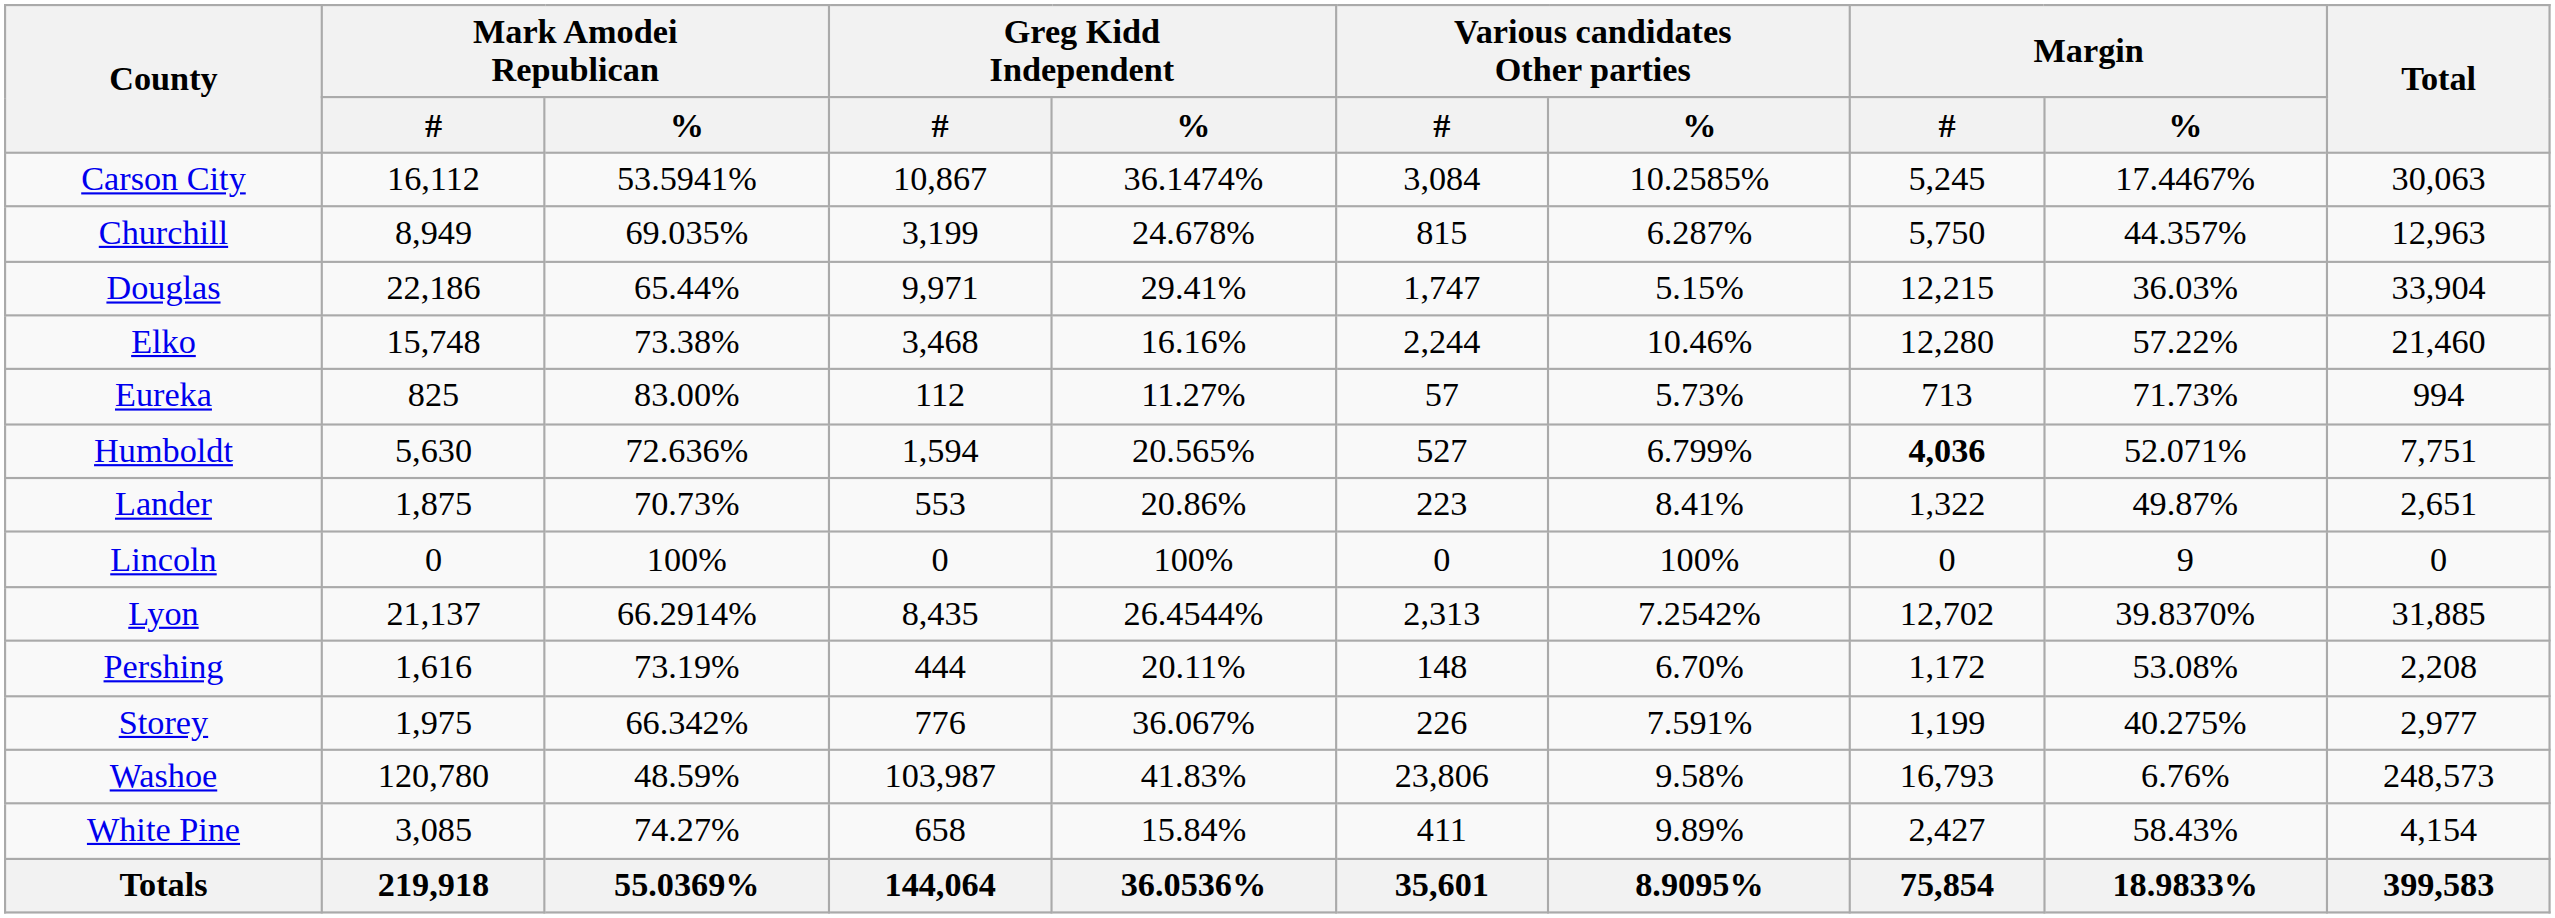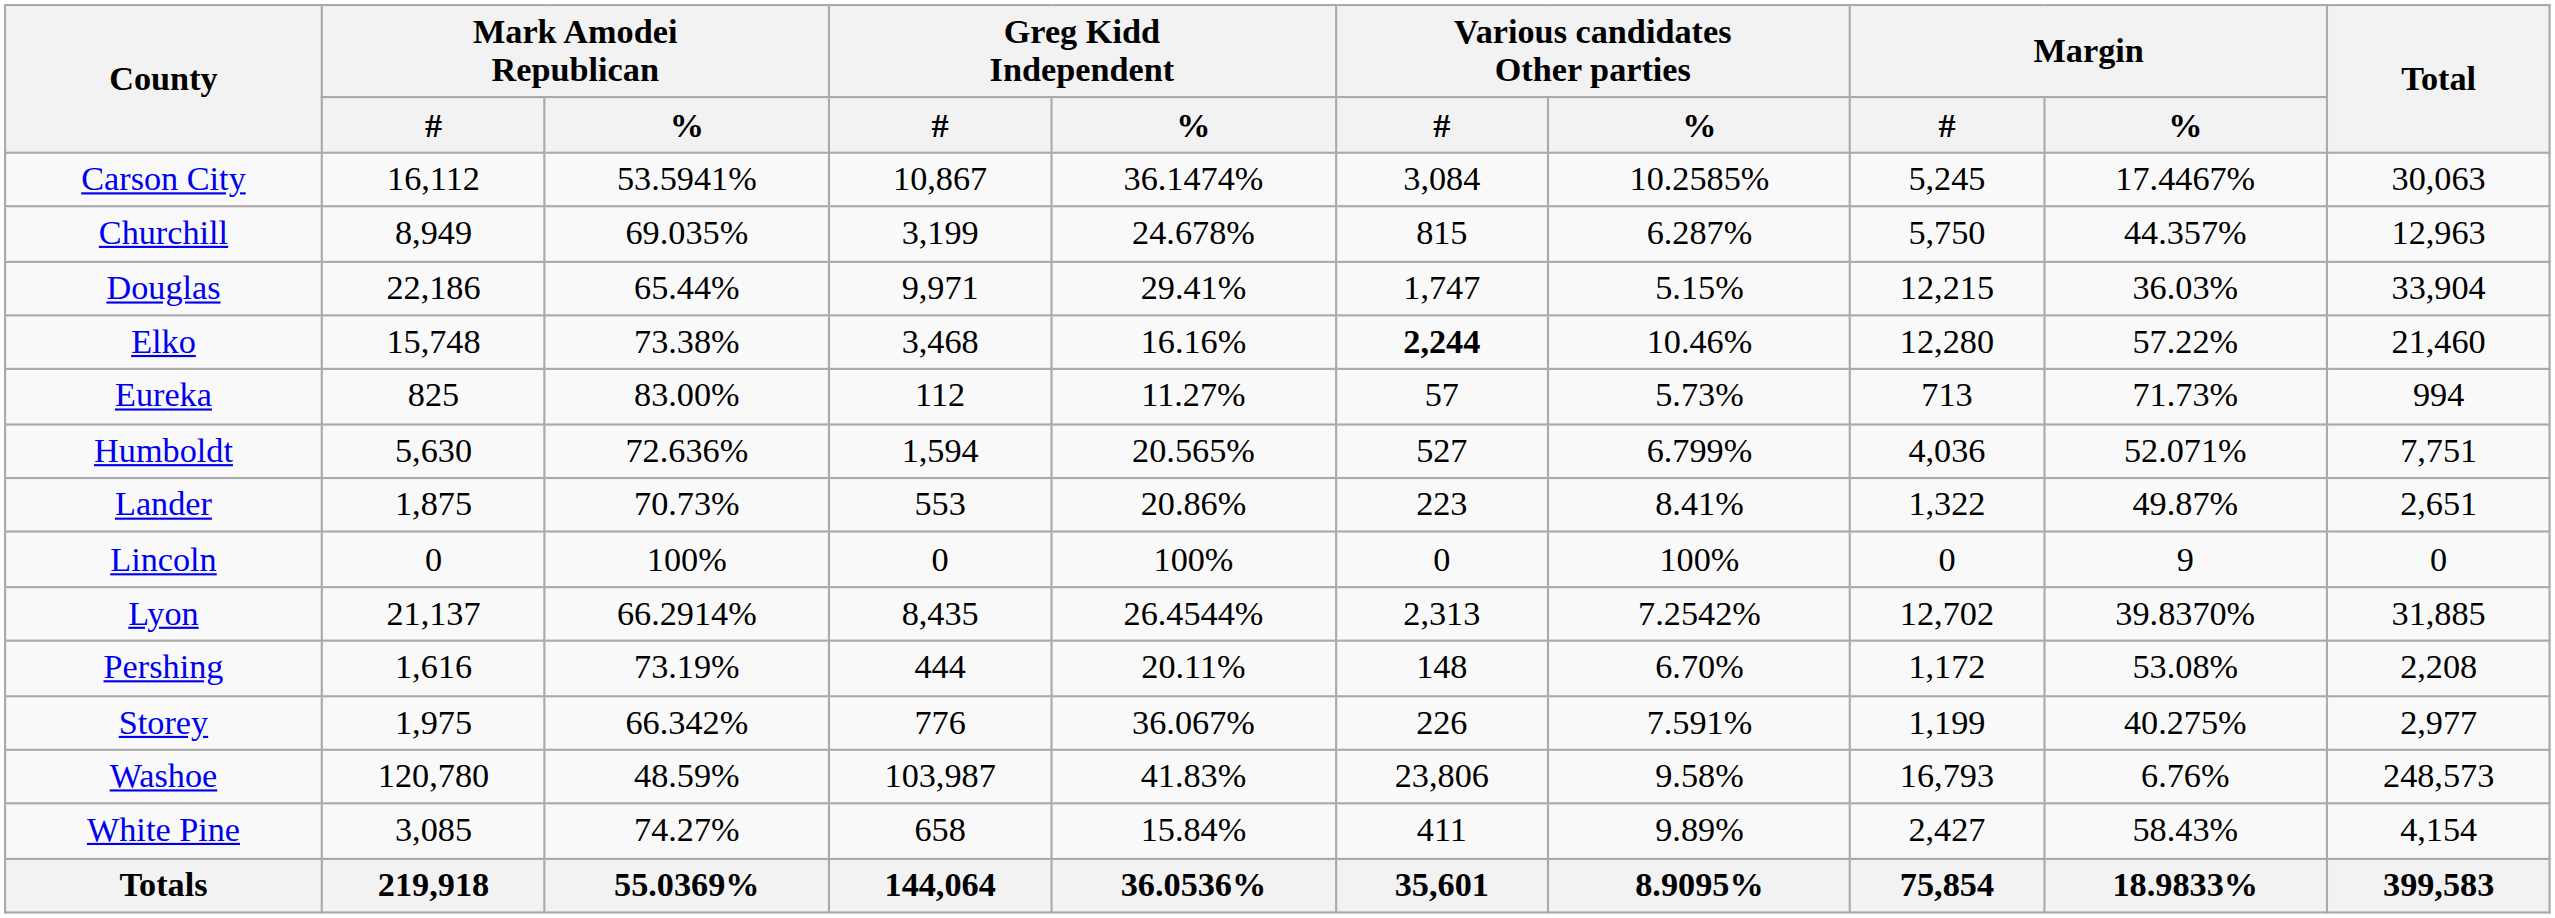(1442, 341) normal -> (1442, 341) bold
(1947, 450) bold -> (1947, 450) normal
